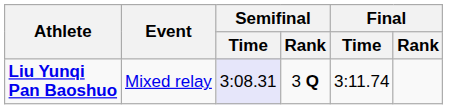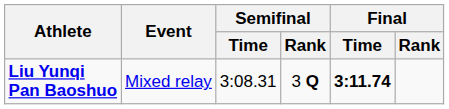(248, 82) lavender background -> (248, 82) no background
(362, 82) normal -> (362, 82) bold
